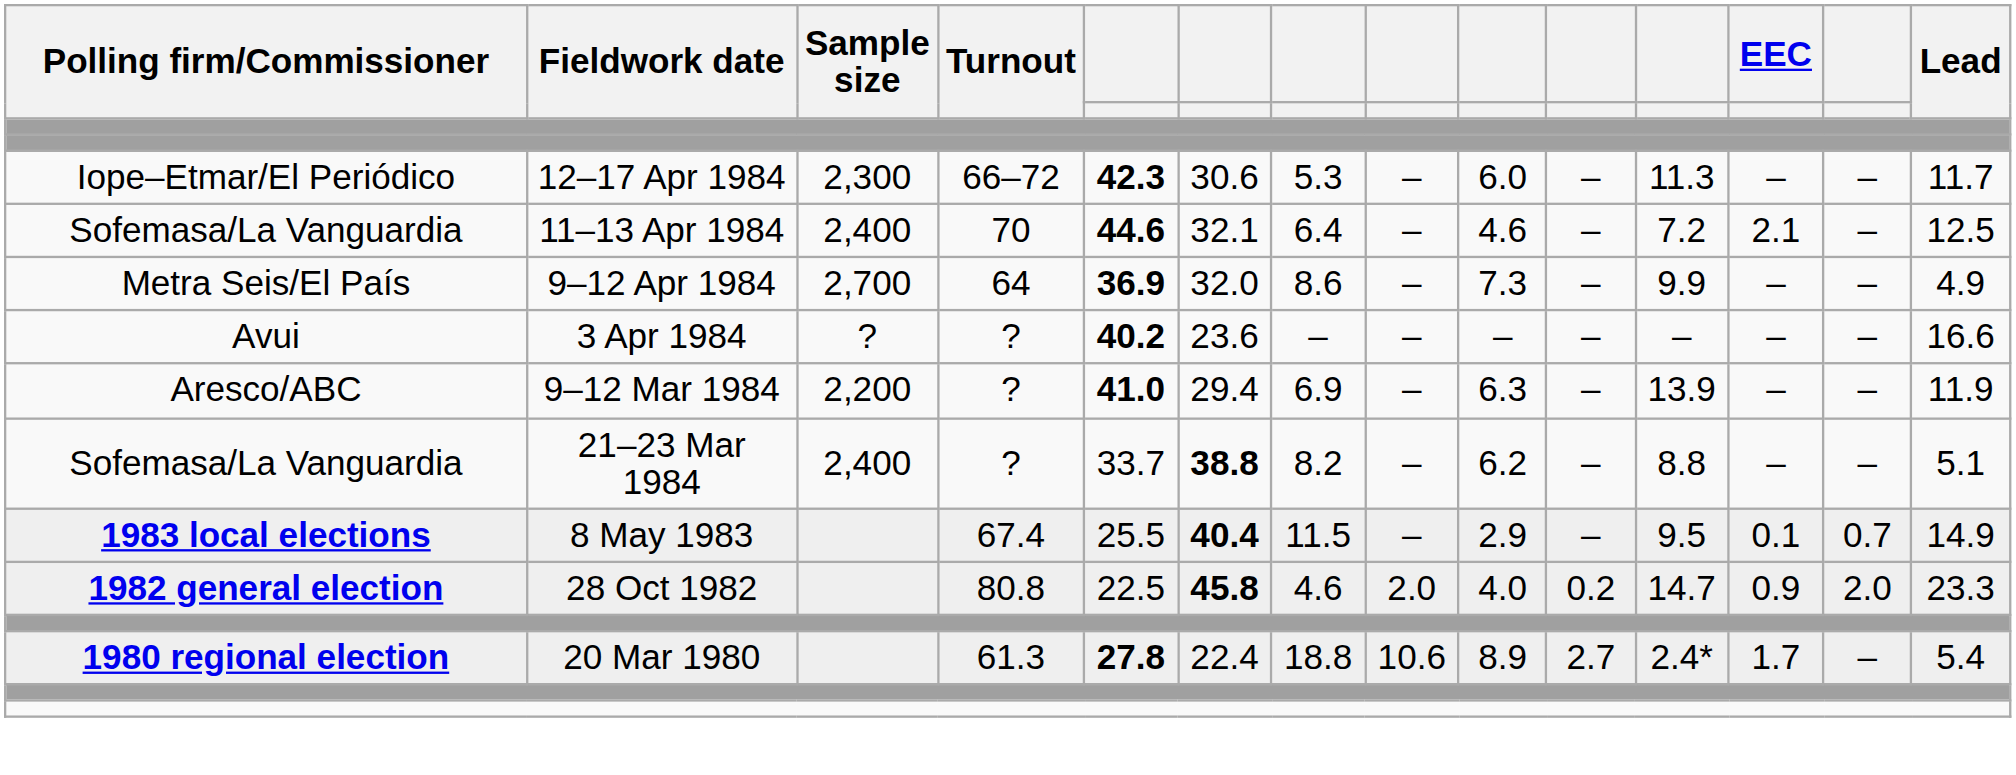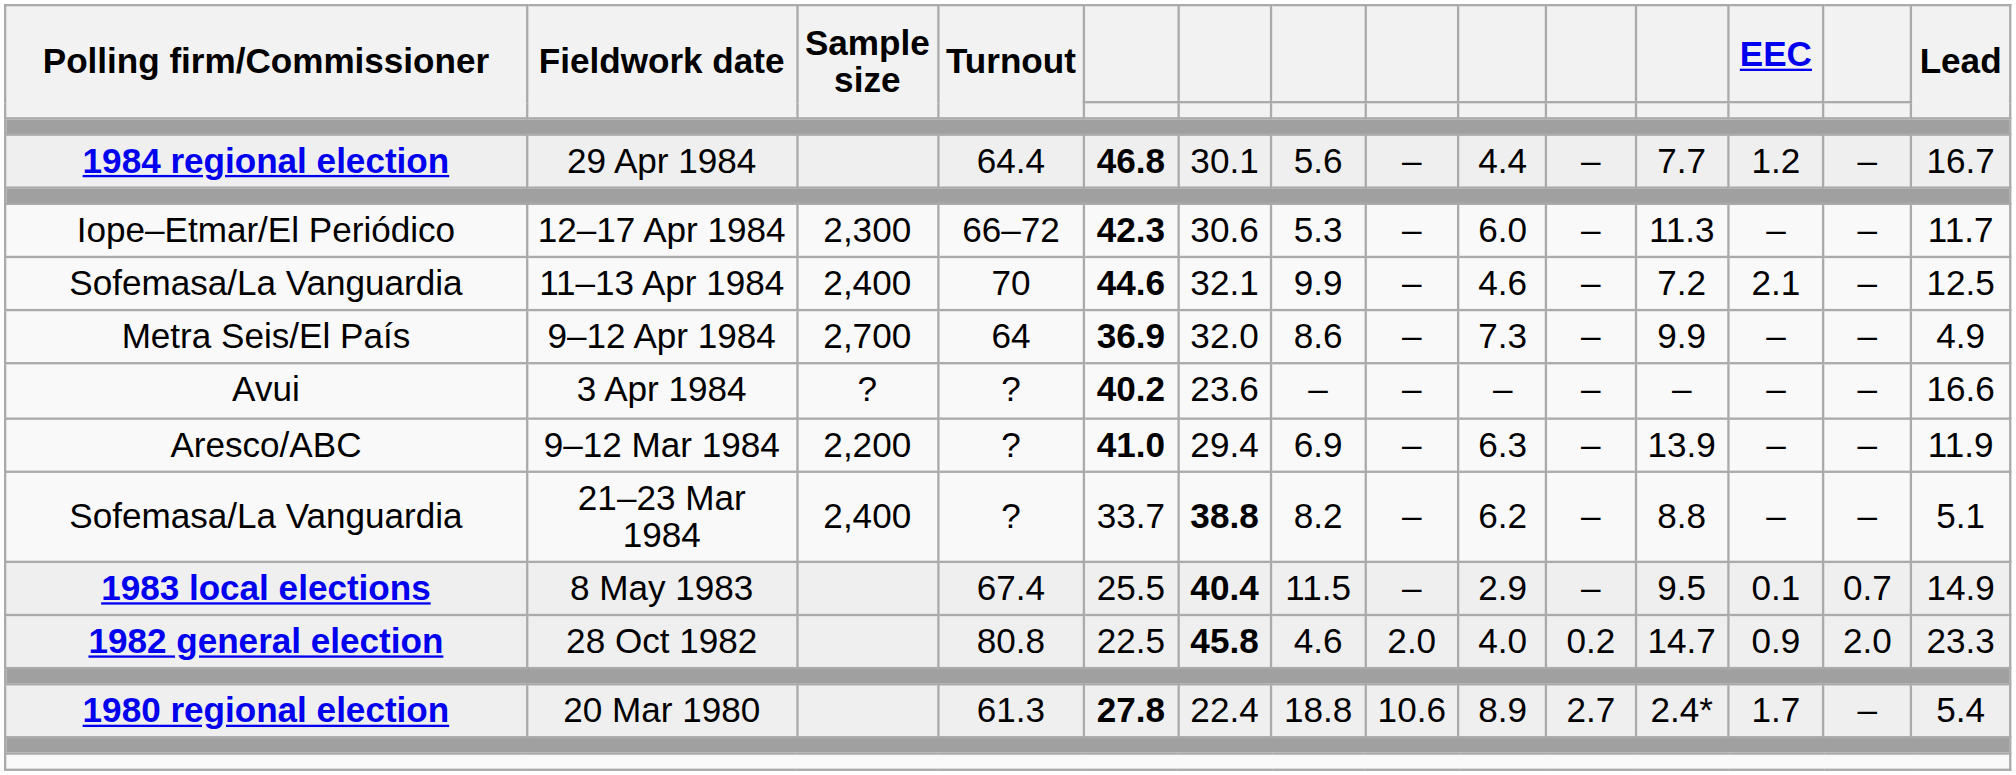+ row: (266, 160)
(1318, 230) 6.4 -> (1318, 283) 9.9
